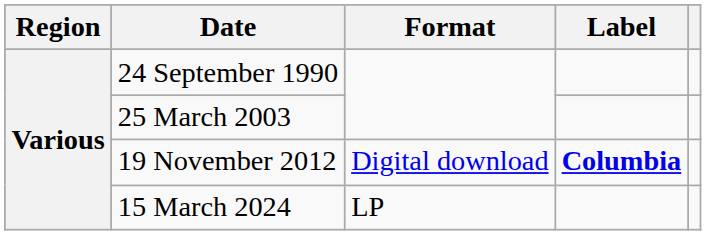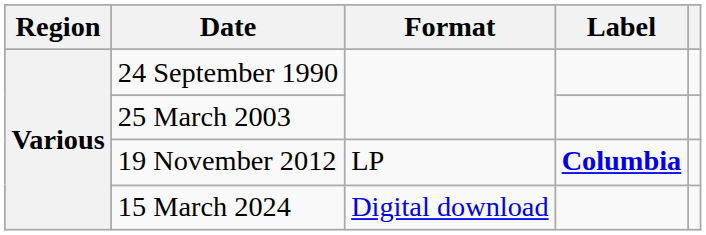(450, 161) Digital download -> (368, 161) LP
(368, 206) LP -> (450, 206) Digital download
